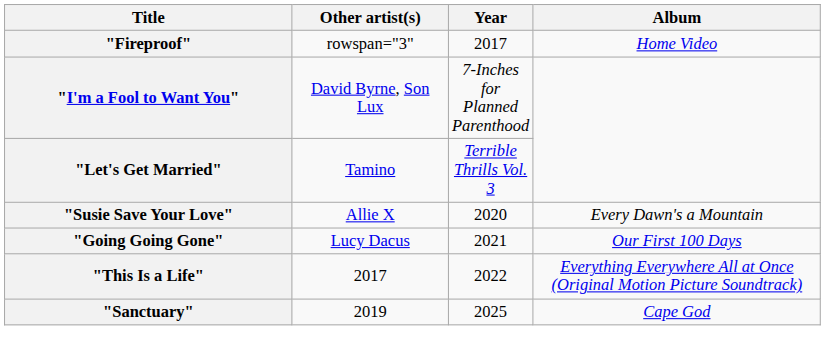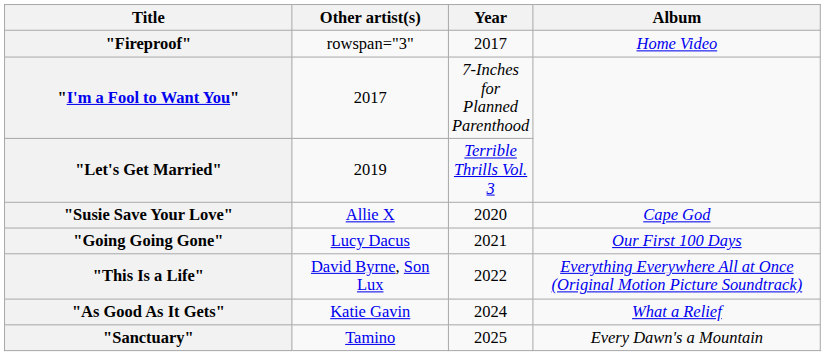(370, 97) David Byrne, Son Lux -> (370, 97) 2017
(370, 170) Tamino -> (370, 170) 2019
(677, 214) Every Dawn's a Mountain -> (677, 214) Cape God
(370, 276) 2017 -> (370, 276) David Byrne, Son Lux
+ row: (148, 311)
(370, 311) 2019 -> (370, 337) Tamino
(677, 311) Cape God -> (677, 337) Every Dawn's a Mountain
